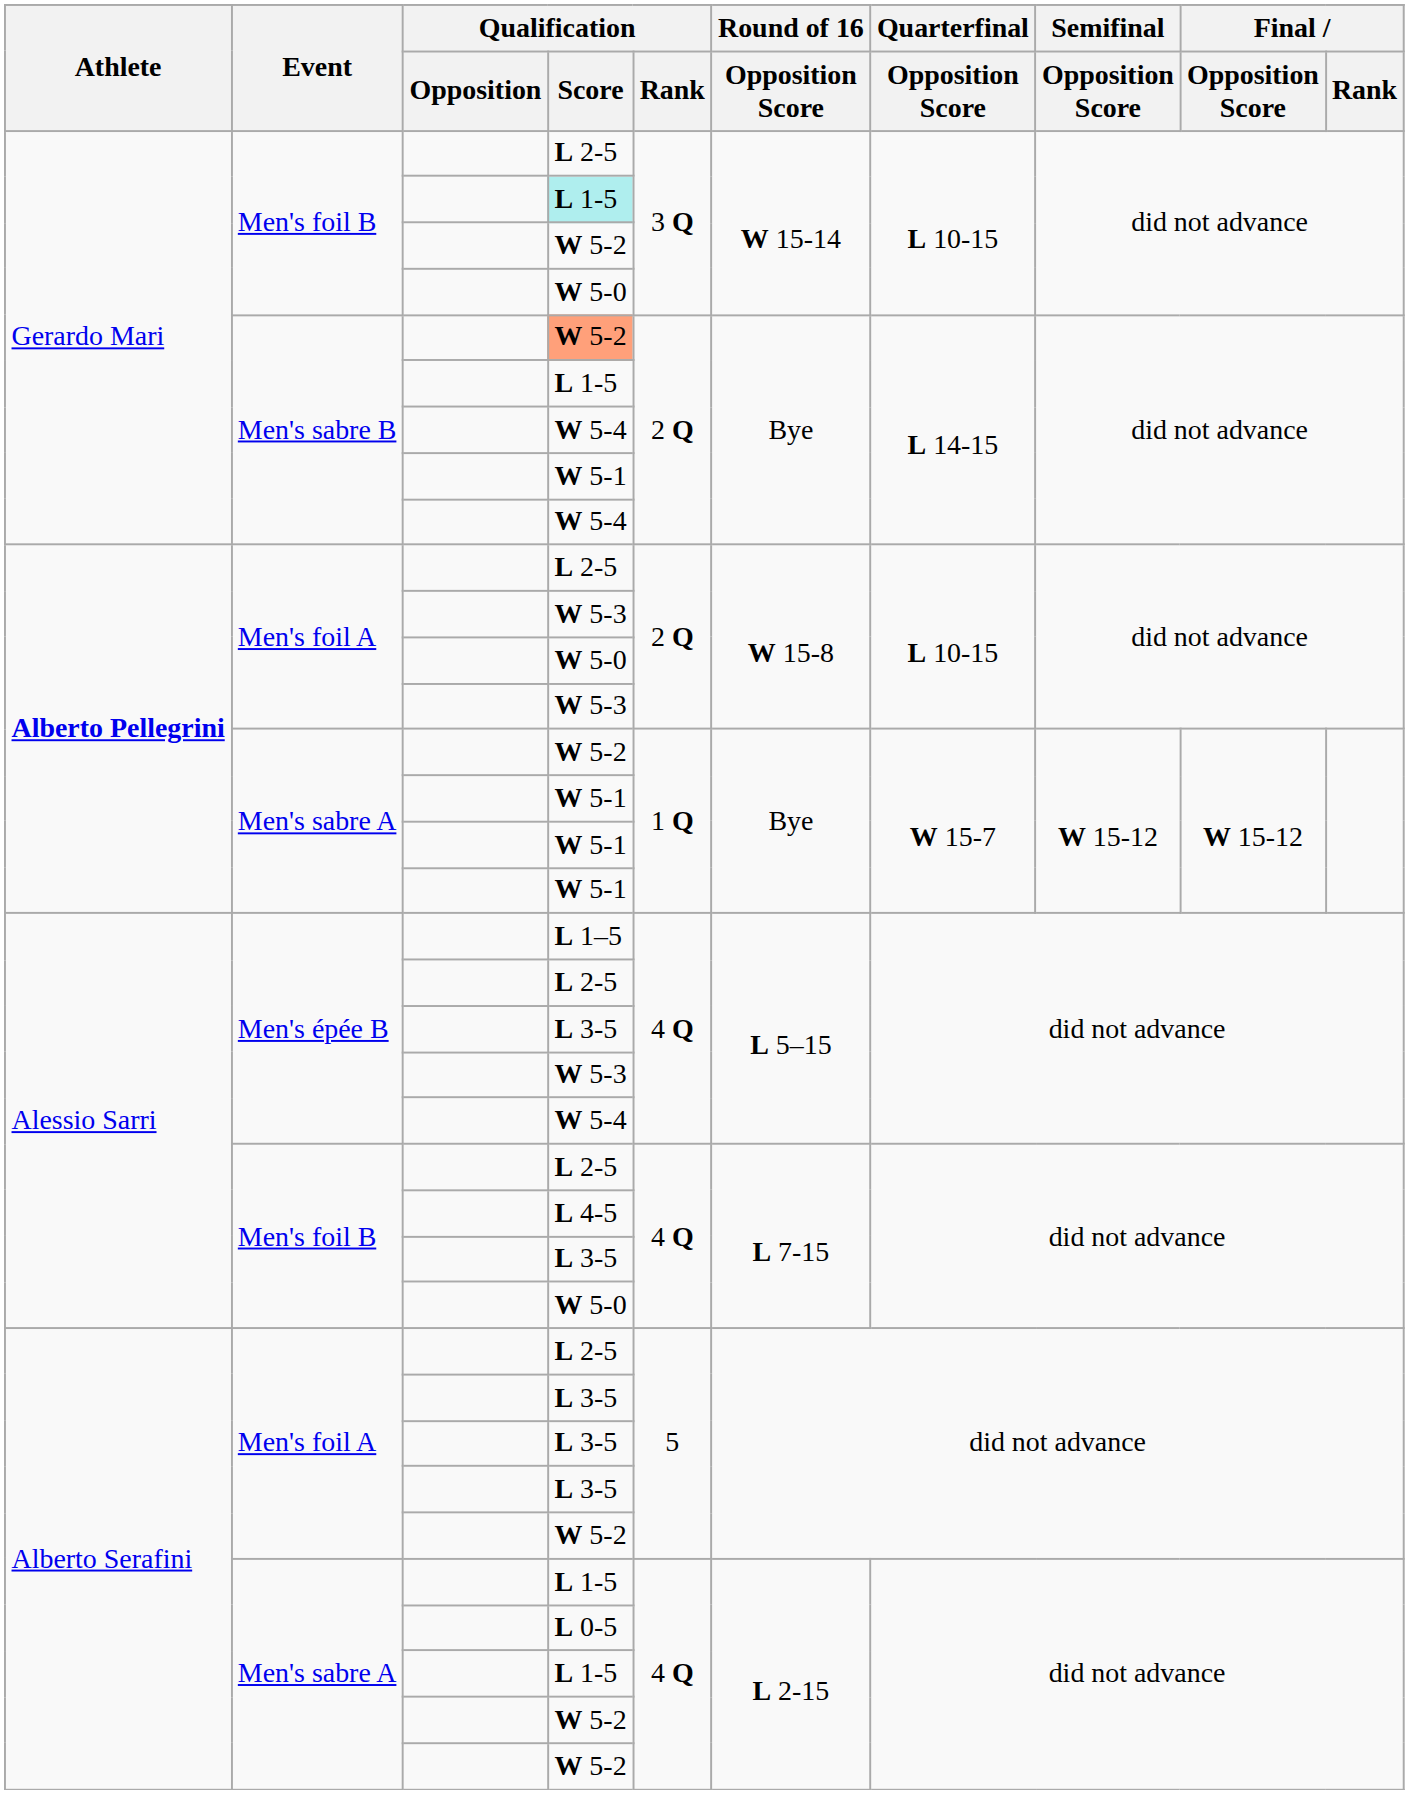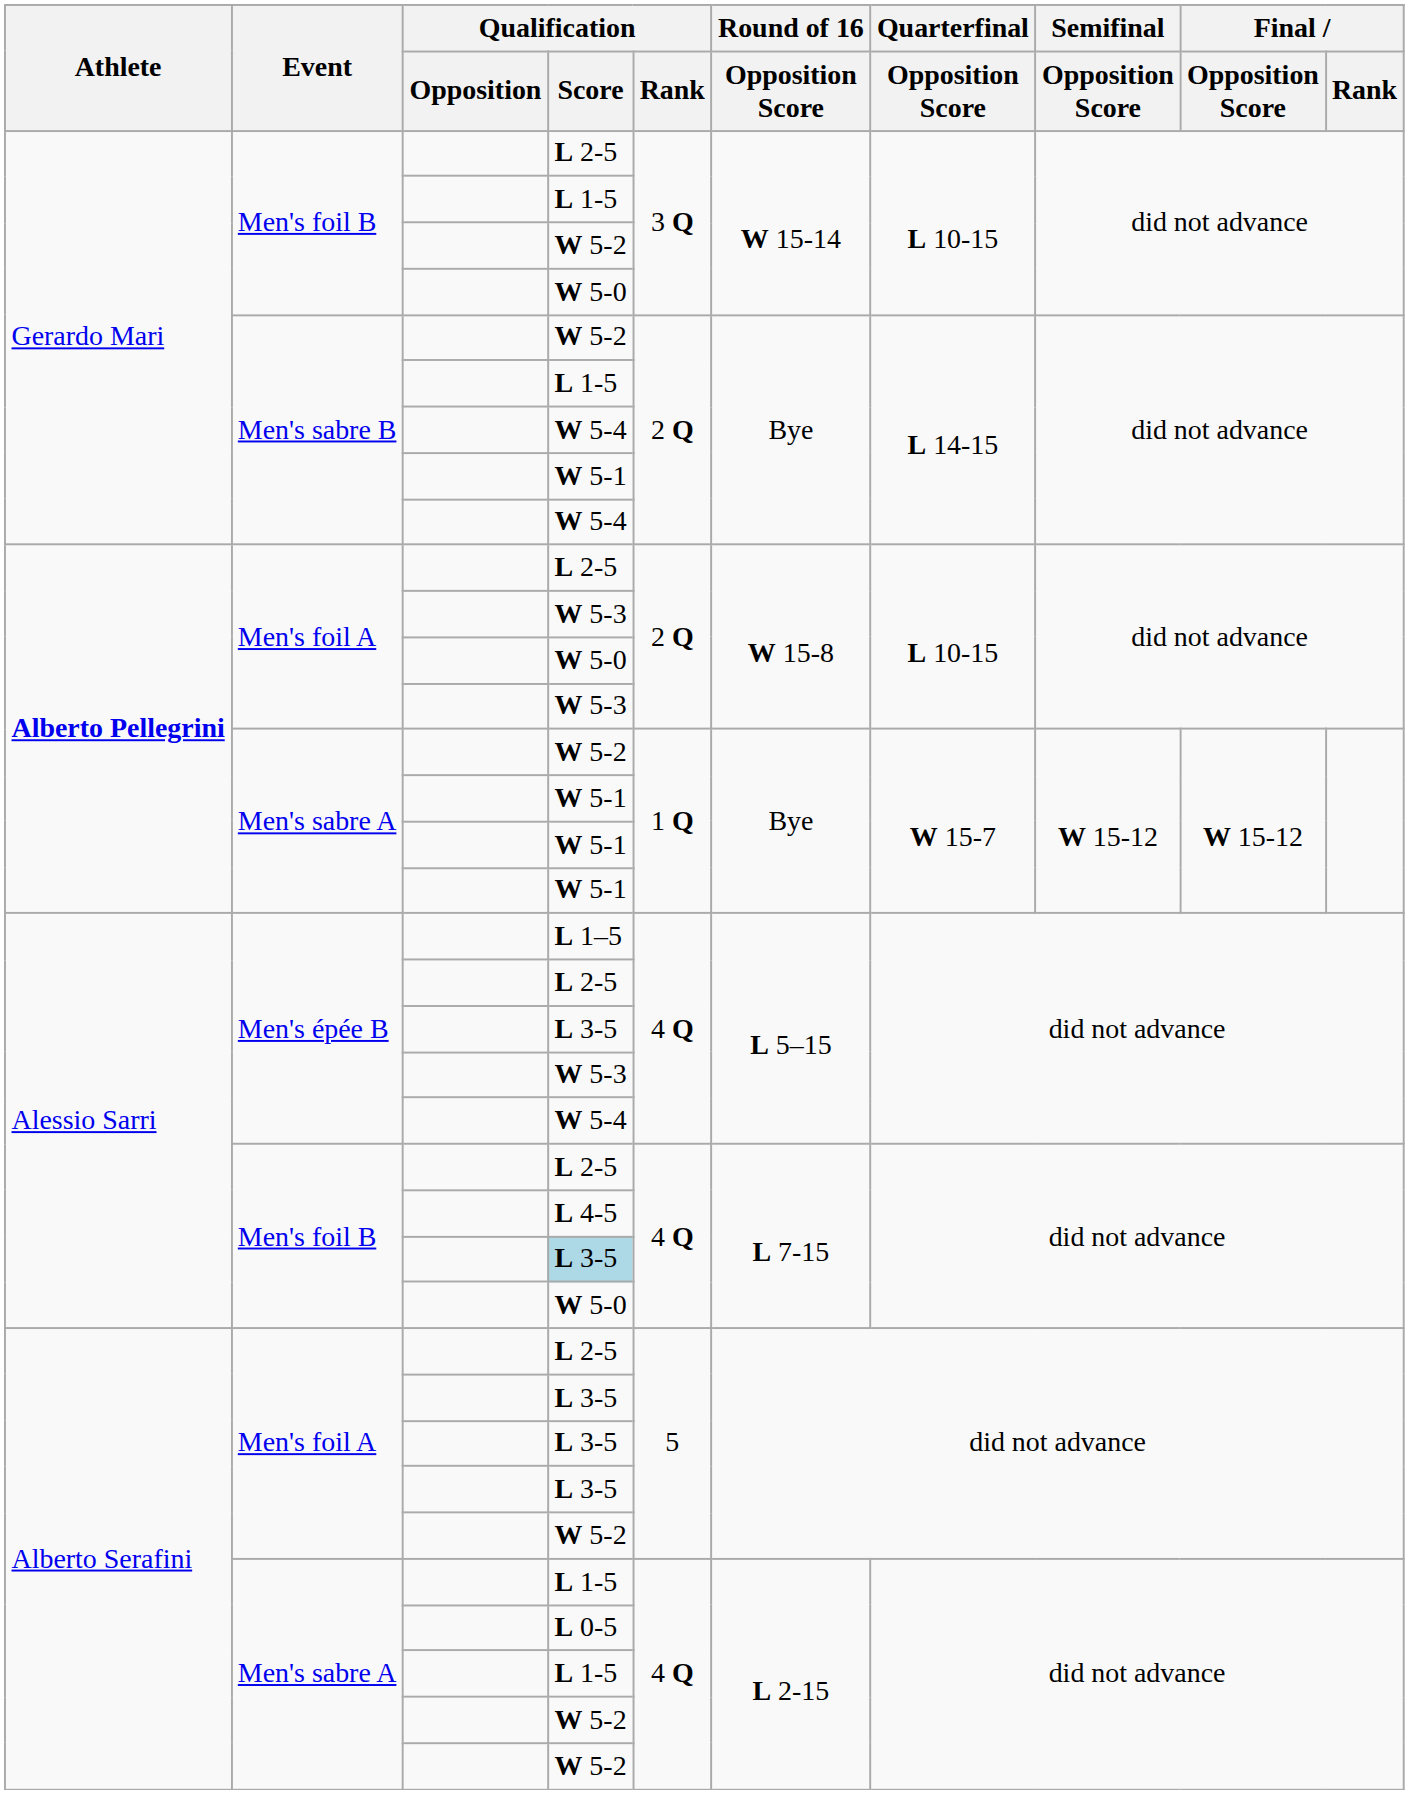(586, 199) paleturquoise background -> (586, 199) no background
(591, 337) lightsalmon background -> (591, 337) no background
(586, 1258) no background -> (586, 1258) lightblue background
